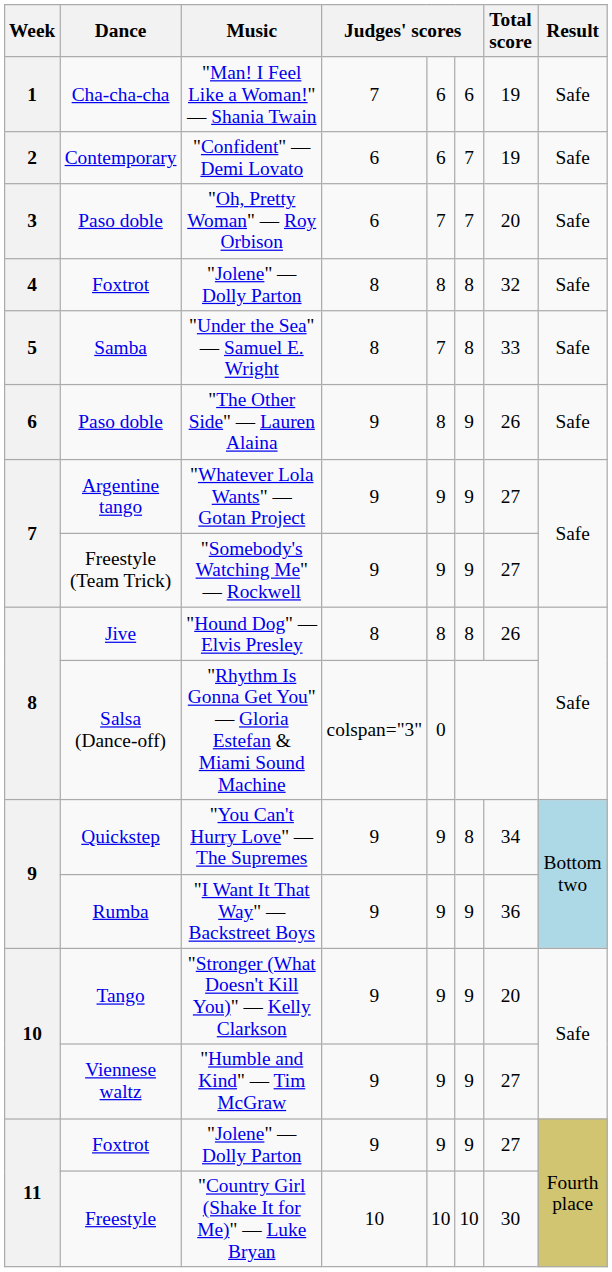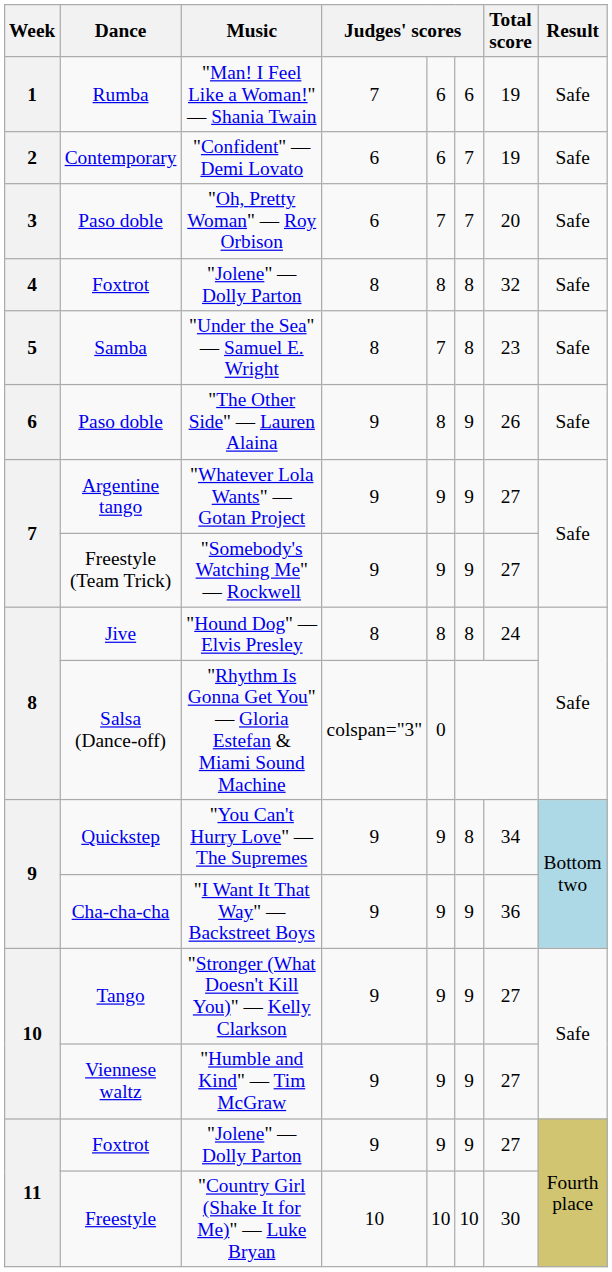(121, 94) Cha-cha-cha -> (121, 94) Rumba
(510, 347) 33 -> (510, 347) 23
(510, 633) 26 -> (510, 633) 24
(121, 911) Rumba -> (121, 911) Cha-cha-cha
(510, 996) 20 -> (510, 996) 27
